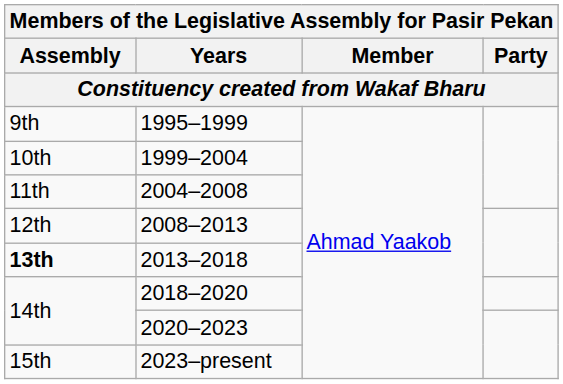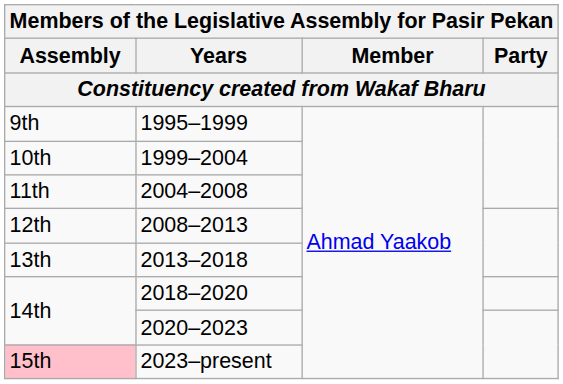(32, 259) bold -> (30, 259) normal
(30, 361) no background -> (30, 361) pink background
